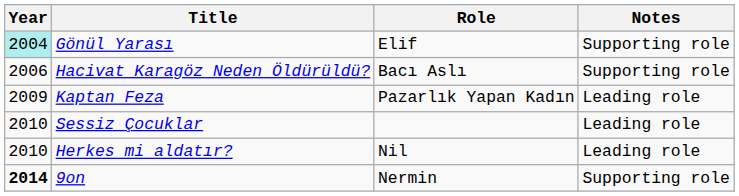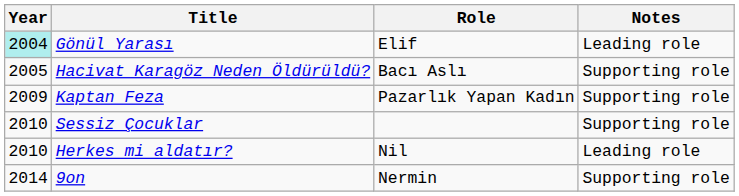(656, 45) Supporting role -> (641, 45) Leading role
(28, 71) 2006 -> (28, 71) 2005
(641, 98) Leading role -> (656, 98) Supporting role
(641, 125) Leading role -> (656, 125) Supporting role
(28, 178) bold -> (28, 178) normal
